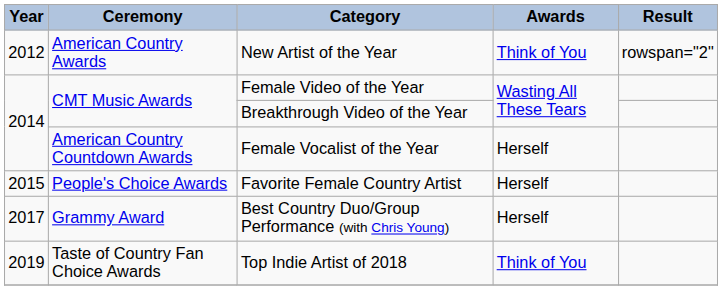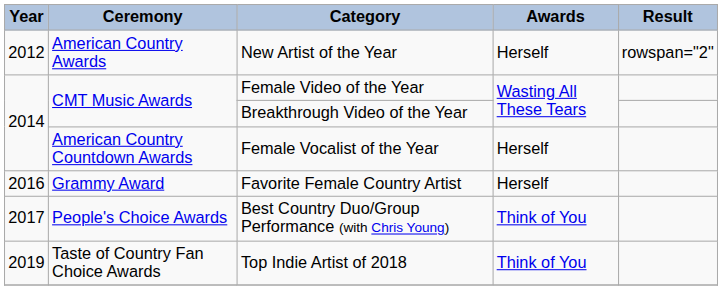(542, 52) Think of You -> (523, 52) Herself
(26, 183) 2015 -> (26, 183) 2016
(140, 183) People's Choice Awards -> (108, 183) Grammy Award
(108, 218) Grammy Award -> (140, 218) People's Choice Awards
(523, 218) Herself -> (542, 218) Think of You
